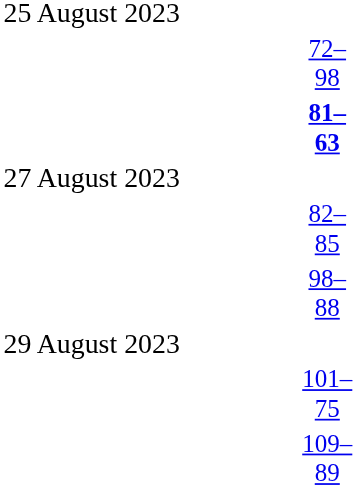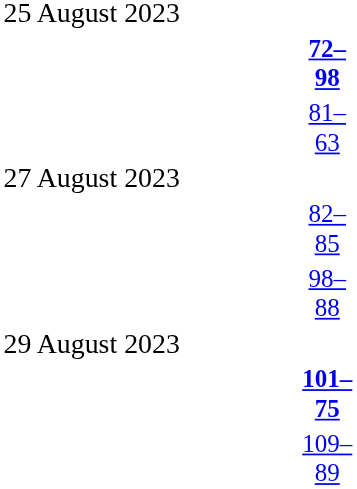(327, 63) normal -> (327, 63) bold
(327, 127) bold -> (327, 127) normal
(327, 394) normal -> (327, 394) bold
